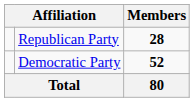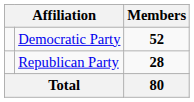rows swapped: (69, 62) <-> (69, 39)
